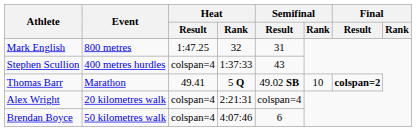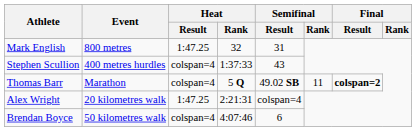(193, 83) 49.41 -> (193, 83) colspan=4
(318, 83) 10 -> (318, 83) 11
(193, 100) colspan=4 -> (193, 100) 1:47.25
